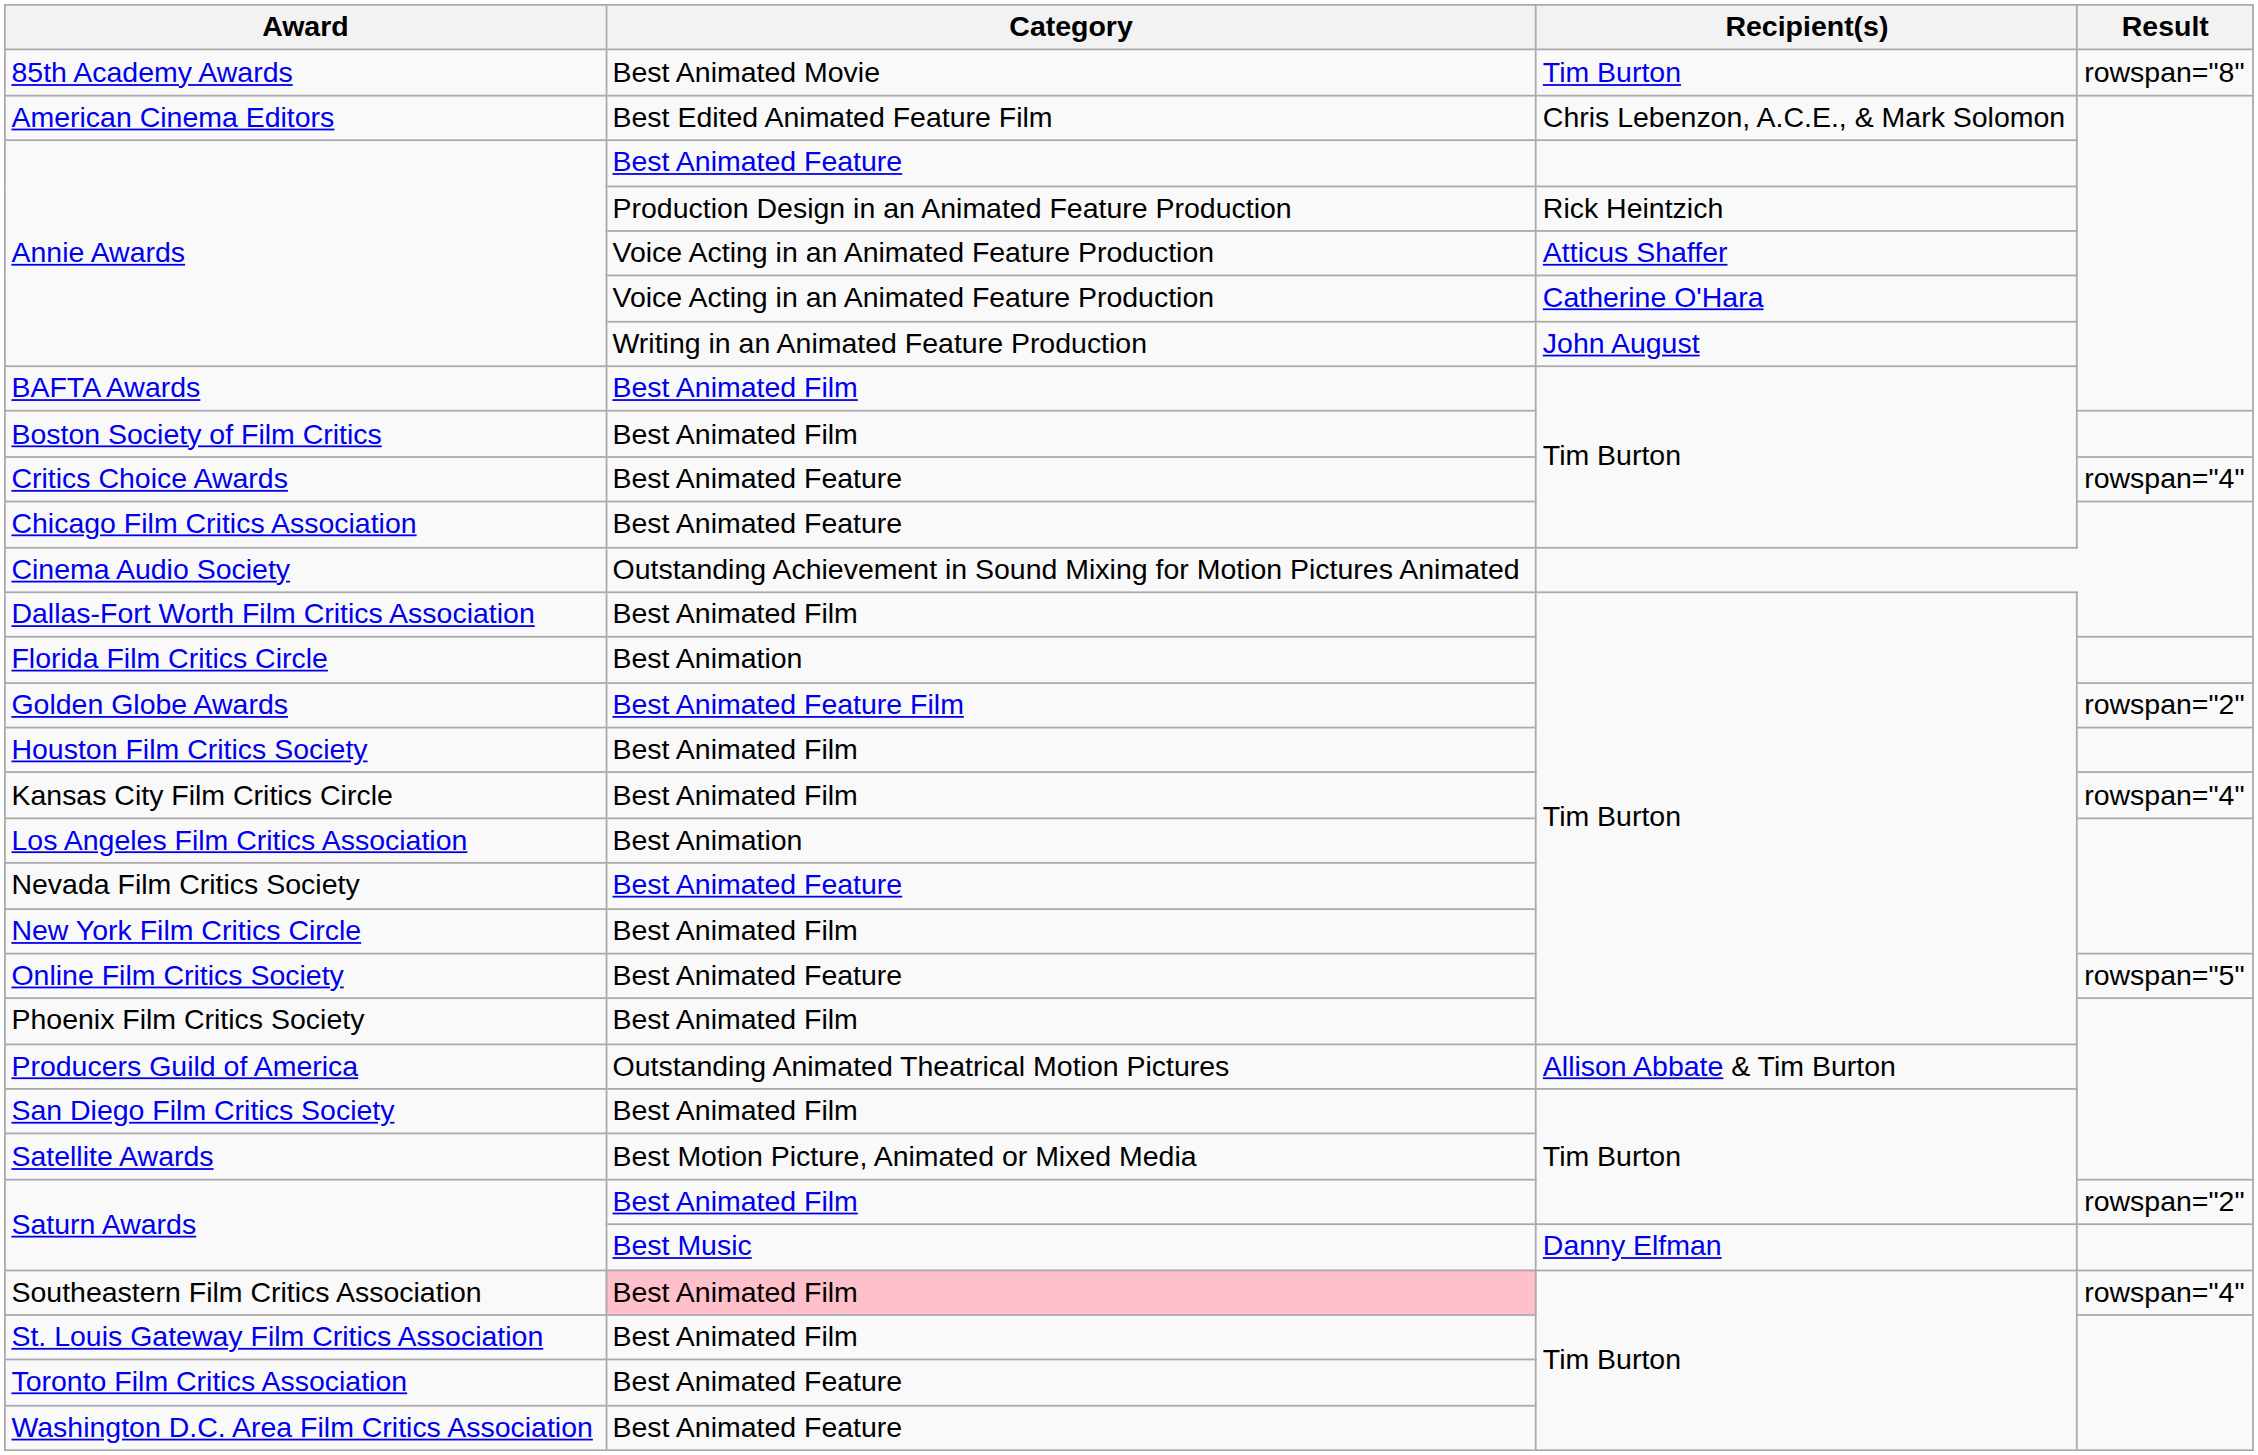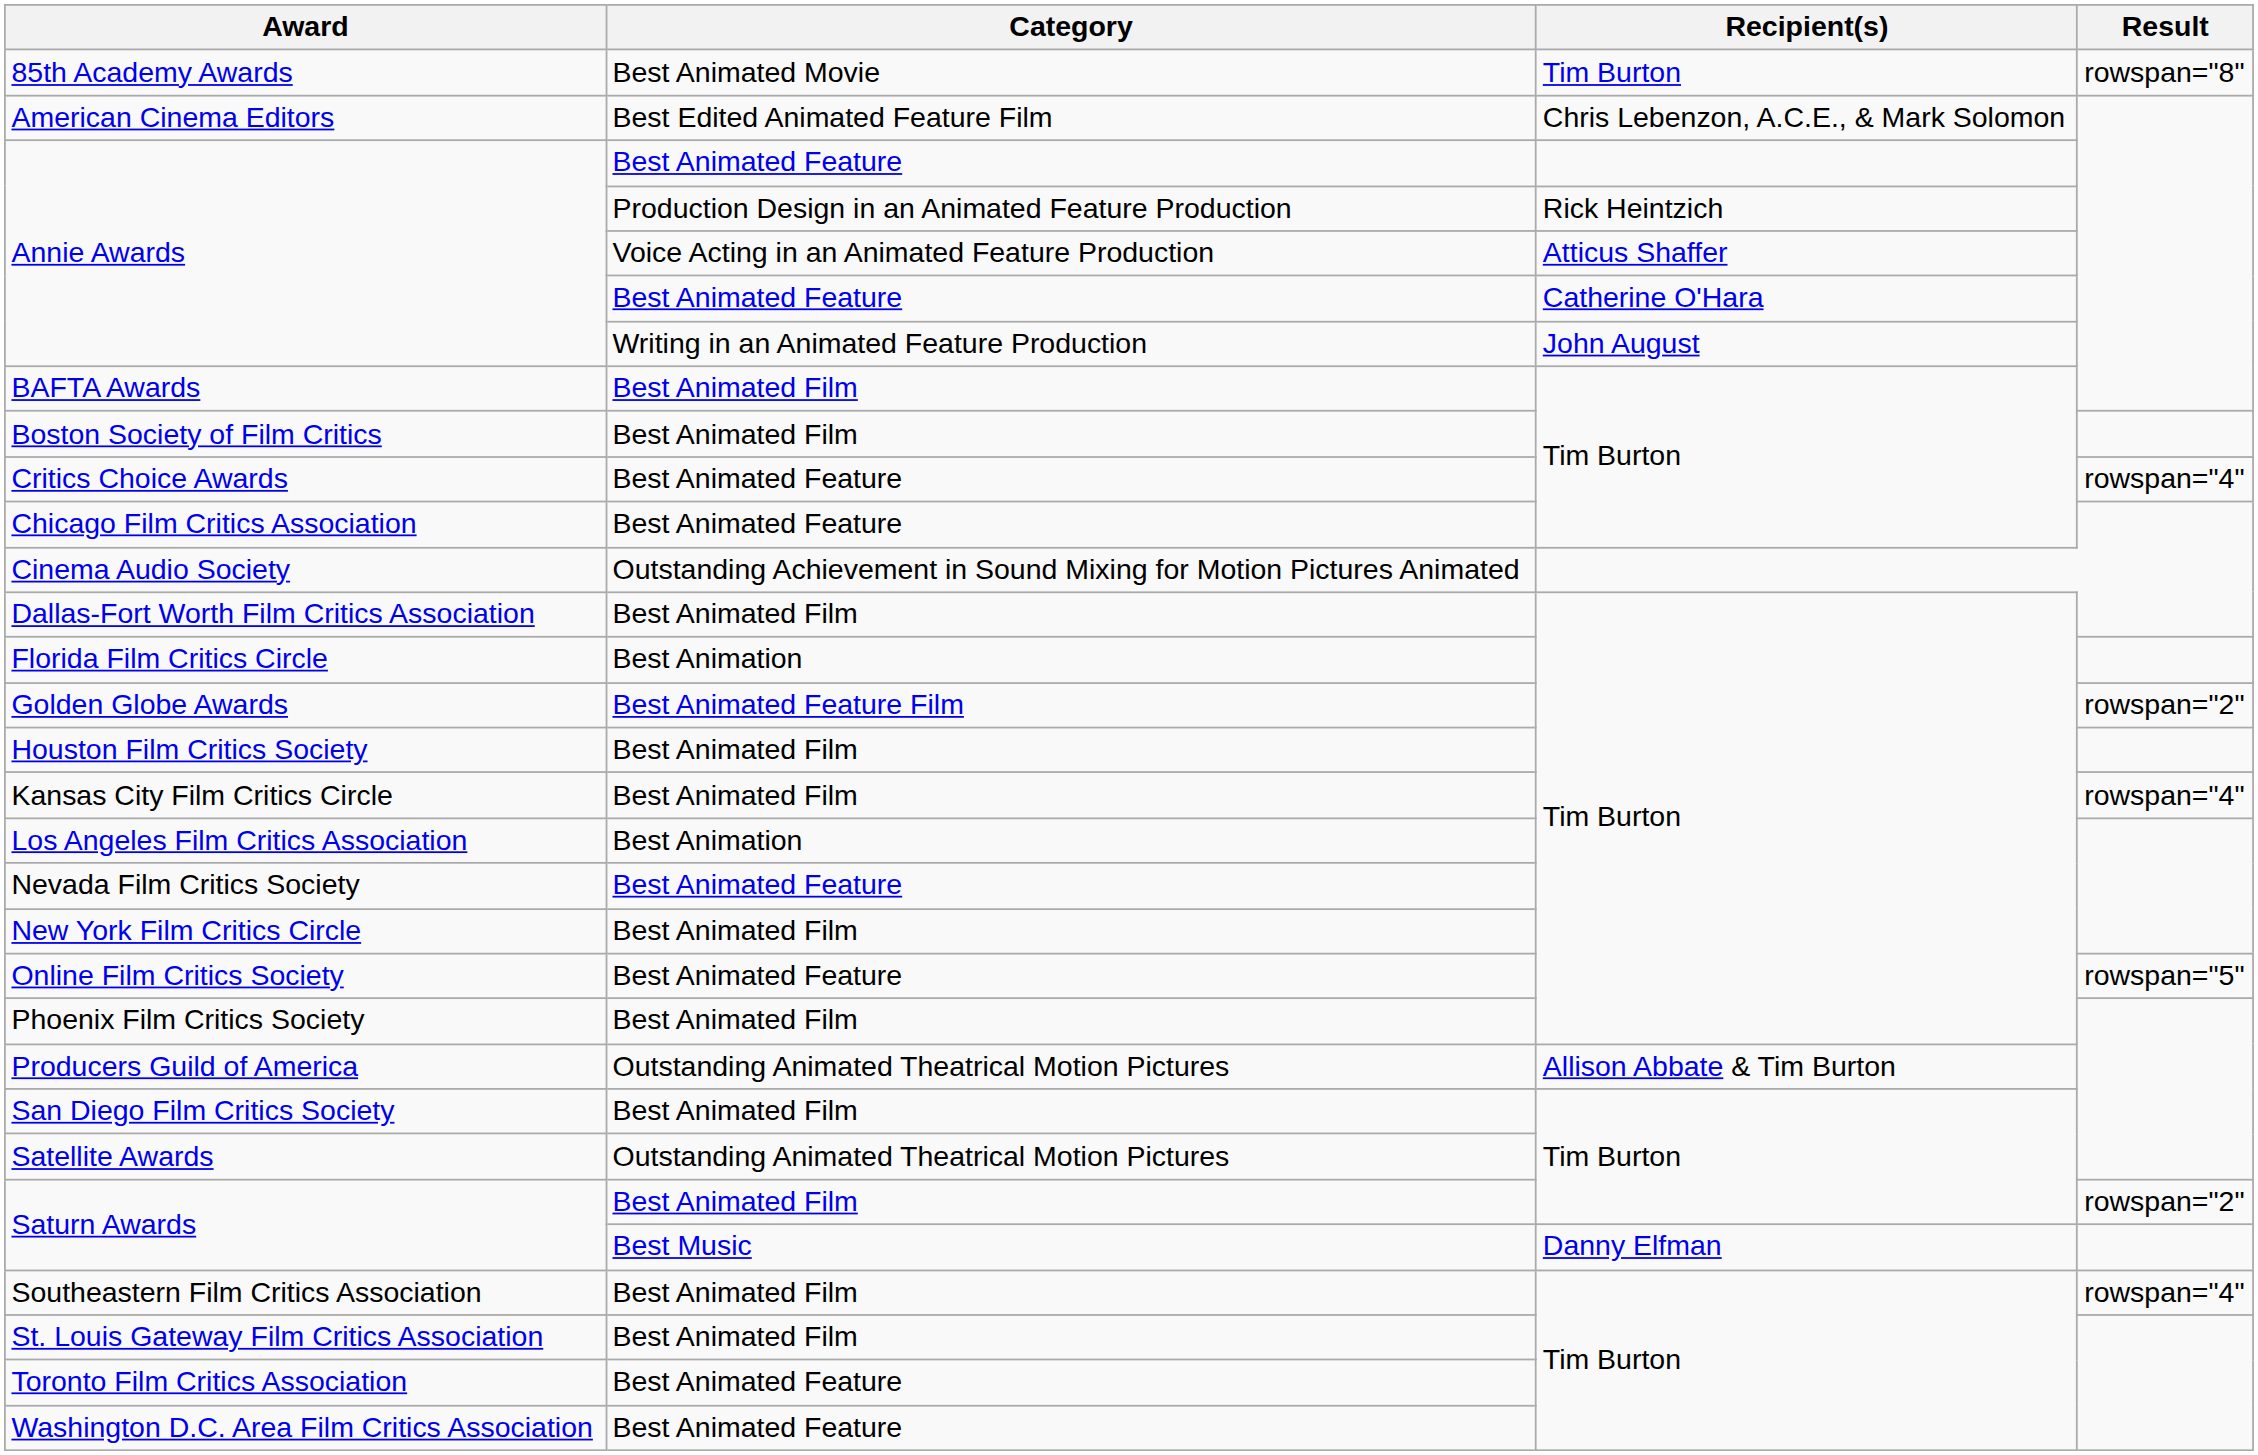(913, 298) Voice Acting in an Animated Feature Production -> (757, 298) Best Animated Feature
(905, 1156) Best Motion Picture, Animated or Mixed Media -> (921, 1156) Outstanding Animated Theatrical Motion Pictures
(735, 1291) pink background -> (735, 1291) no background
